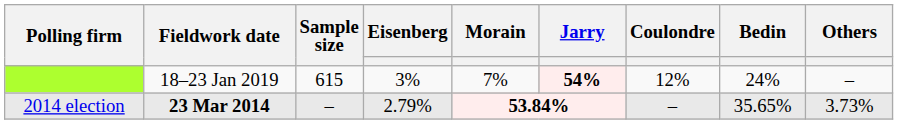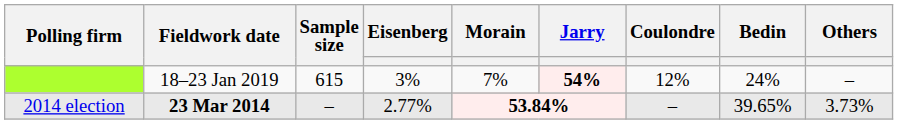(408, 106) 2.79% -> (408, 106) 2.77%
(763, 106) 35.65% -> (763, 106) 39.65%
